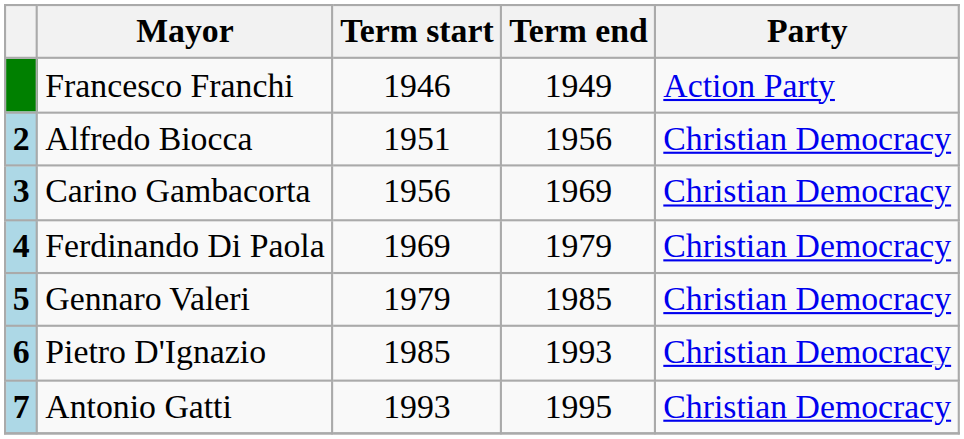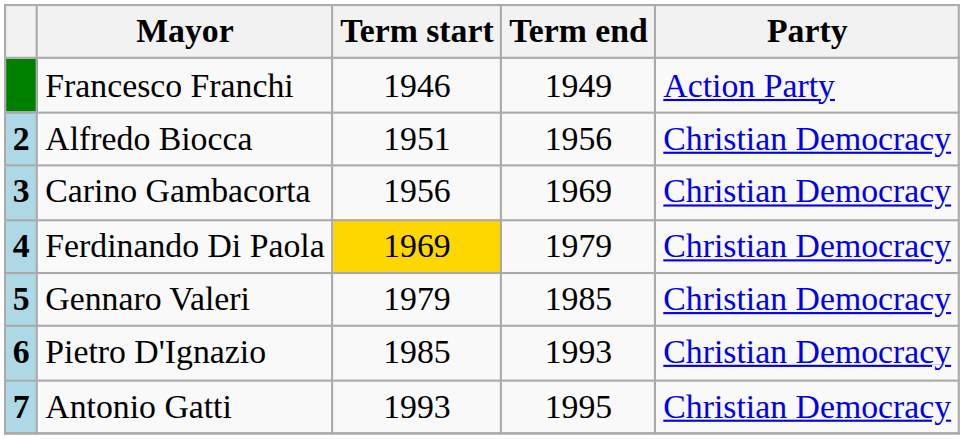(417, 245) no background -> (417, 245) gold background
